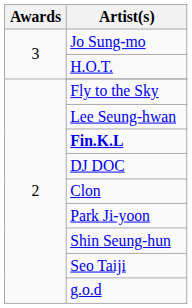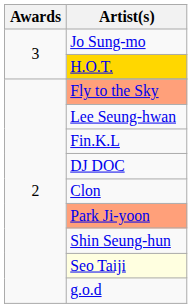(92, 66) no background -> (92, 66) gold background
(114, 91) no background -> (114, 91) lightsalmon background
(97, 141) bold -> (95, 141) normal
(110, 215) no background -> (110, 215) lightsalmon background
(98, 265) no background -> (98, 265) lightyellow background
